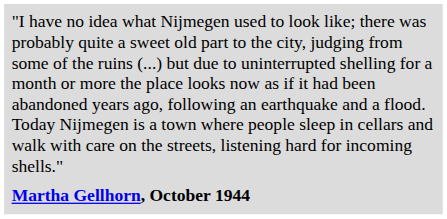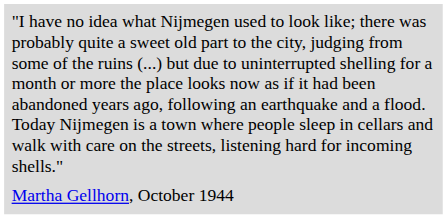(131, 196) bold -> (123, 196) normal
